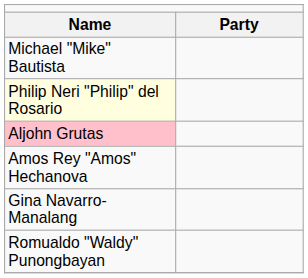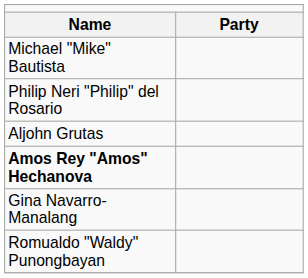(84, 100) lightyellow background -> (84, 100) no background
(56, 134) pink background -> (56, 134) no background
(72, 167) normal -> (78, 167) bold
